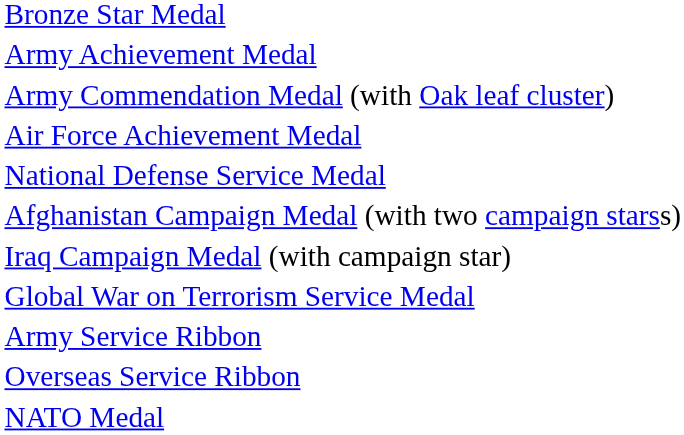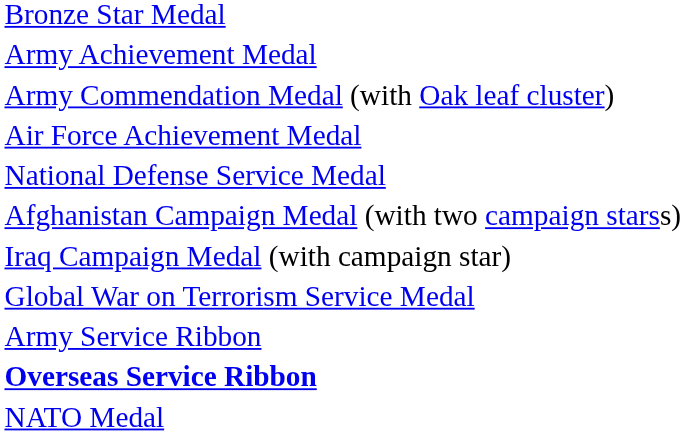(152, 376) normal -> (161, 376) bold
